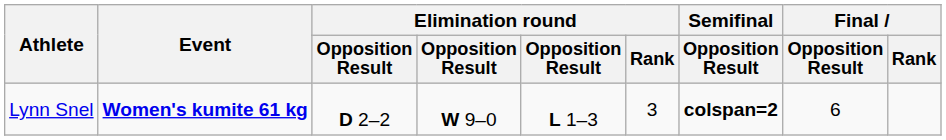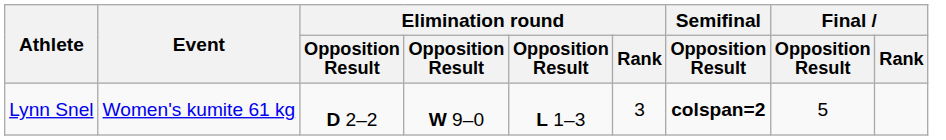(205, 110) bold -> (199, 110) normal
(835, 110) 6 -> (823, 110) 5
